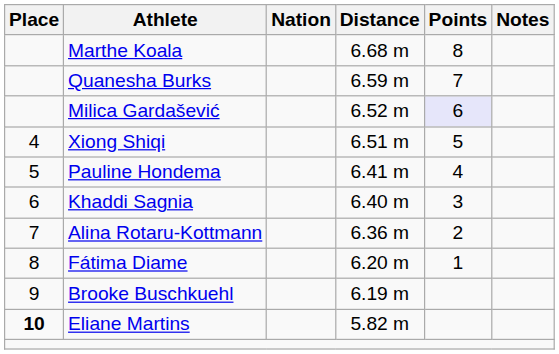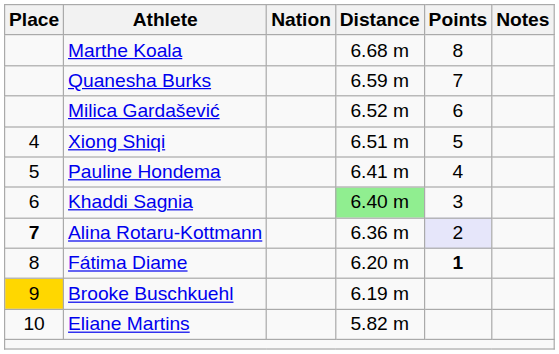(458, 111) lavender background -> (458, 111) no background
(380, 202) no background -> (380, 202) lightgreen background
(34, 232) normal -> (34, 232) bold
(458, 232) no background -> (458, 232) lavender background
(458, 263) normal -> (458, 263) bold
(34, 293) no background -> (34, 293) gold background
(34, 324) bold -> (34, 324) normal
